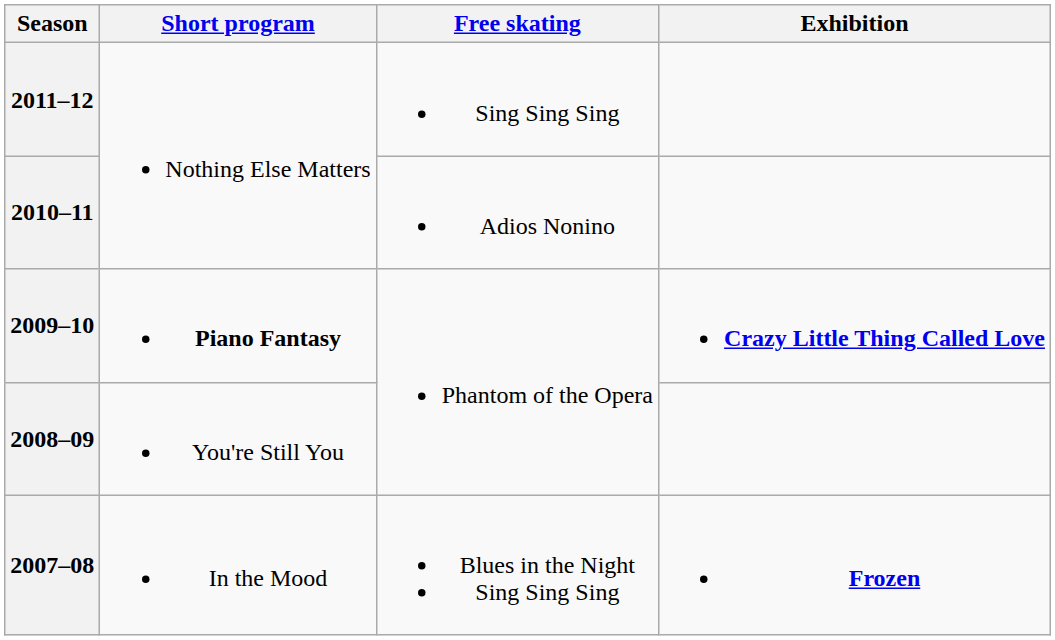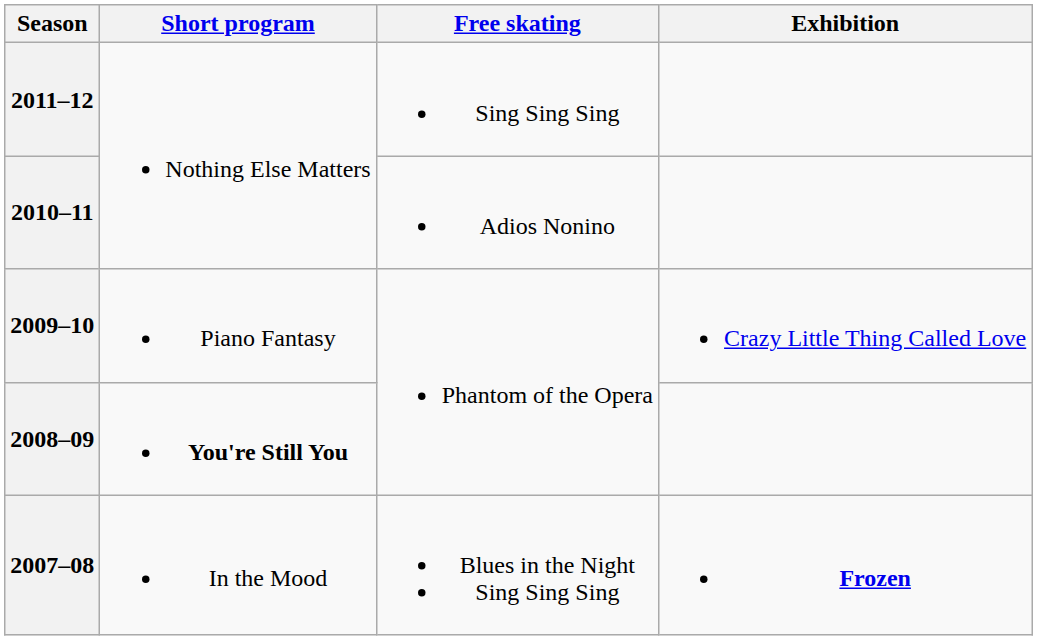(238, 339) bold -> (238, 339) normal
(855, 339) bold -> (845, 339) normal
(238, 452) normal -> (238, 452) bold
